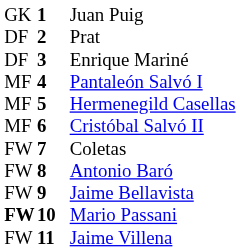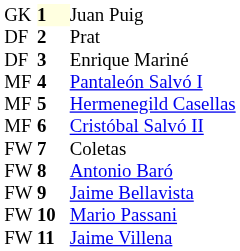(42, 14) no background -> (42, 14) lightyellow background
(19, 215) bold -> (18, 215) normal
